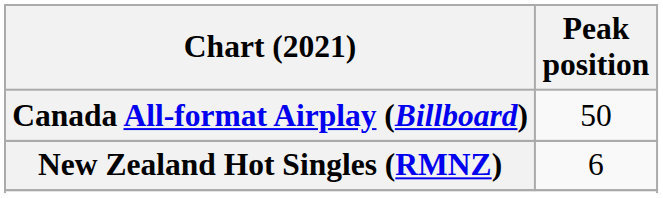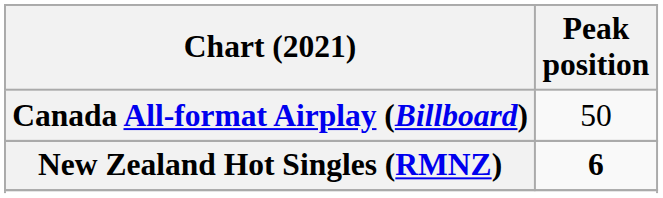(596, 164) normal -> (596, 164) bold
